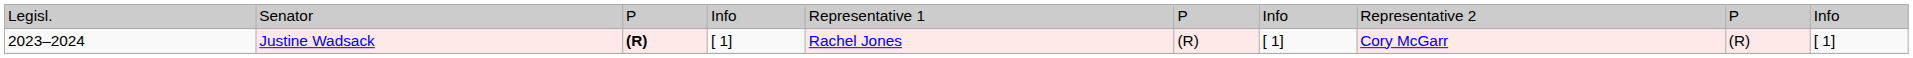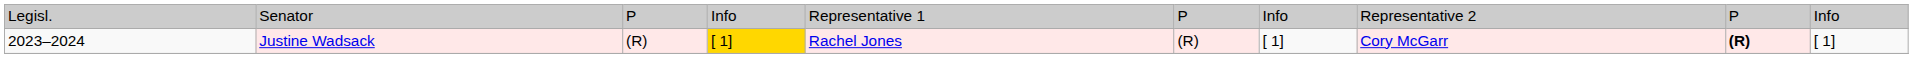(637, 41) bold -> (637, 41) normal
(722, 41) no background -> (722, 41) gold background
(1739, 41) normal -> (1739, 41) bold
